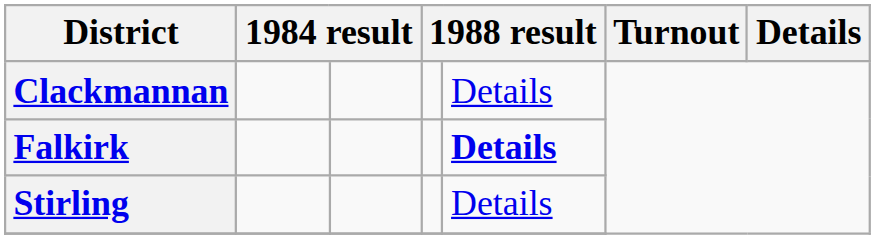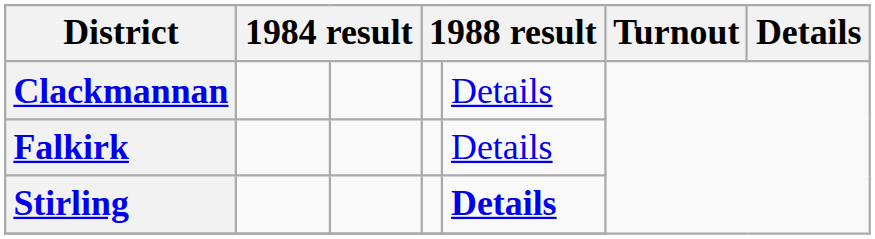(504, 146) bold -> (502, 146) normal
(502, 203) normal -> (504, 203) bold
